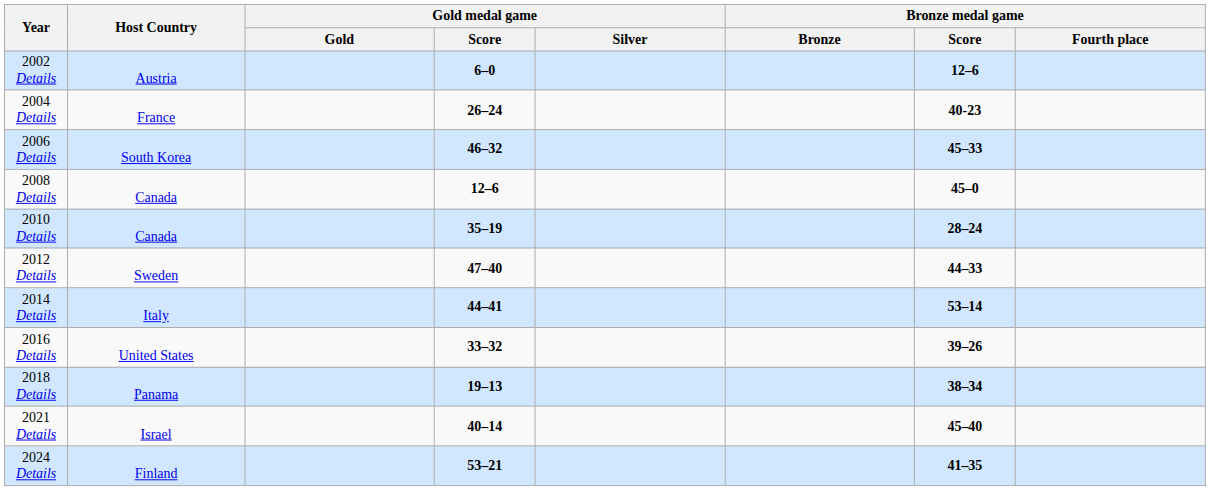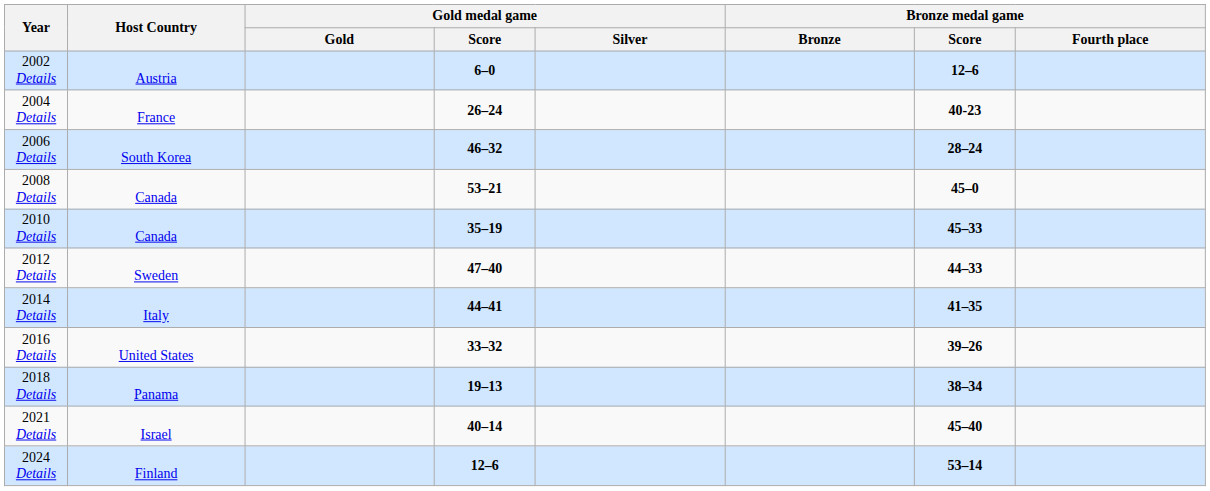(965, 149) 45–33 -> (965, 149) 28–24
(485, 189) 12–6 -> (485, 189) 53–21
(965, 228) 28–24 -> (965, 228) 45–33
(965, 307) 53–14 -> (965, 307) 41–35
(485, 466) 53–21 -> (485, 466) 12–6
(965, 466) 41–35 -> (965, 466) 53–14
